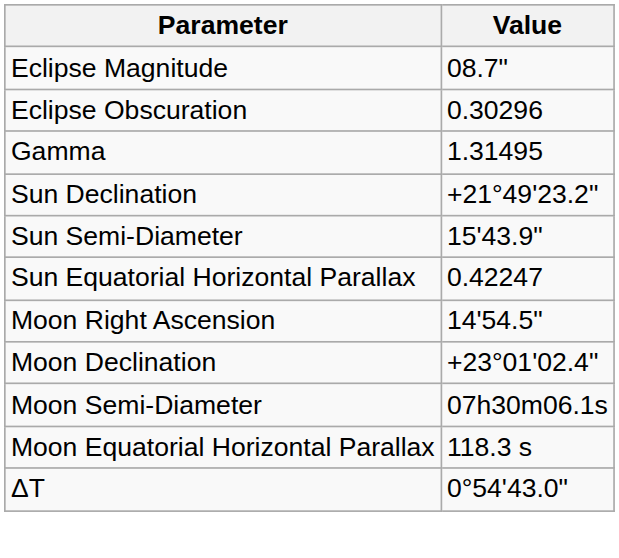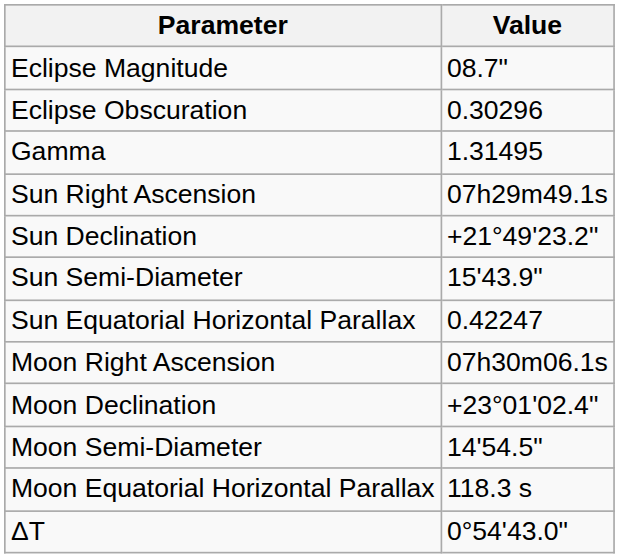+ row: (134, 194)
(495, 320) 14'54.5" -> (527, 362) 07h30m06.1s
(527, 404) 07h30m06.1s -> (495, 446) 14'54.5"
